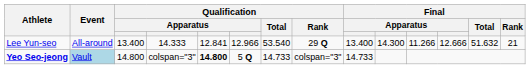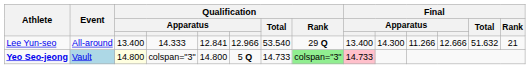(131, 57) no background -> (131, 57) lightyellow background
(213, 57) bold -> (213, 57) normal
(318, 57) no background -> (318, 57) lightgreen background
(359, 57) no background -> (359, 57) pink background
